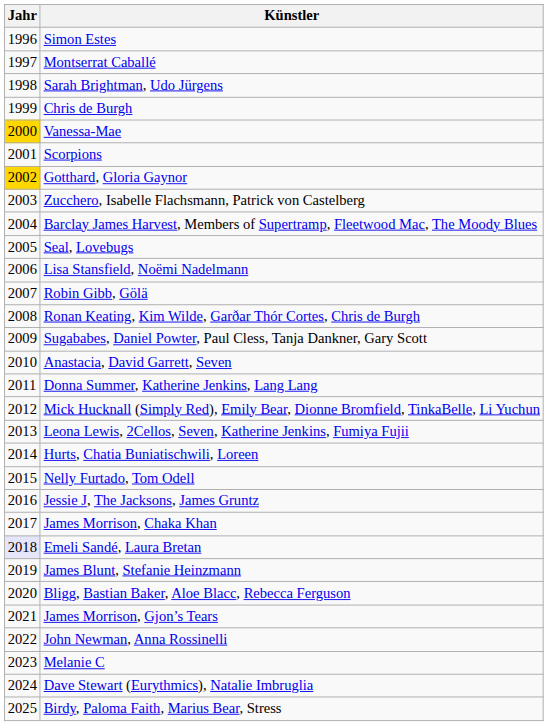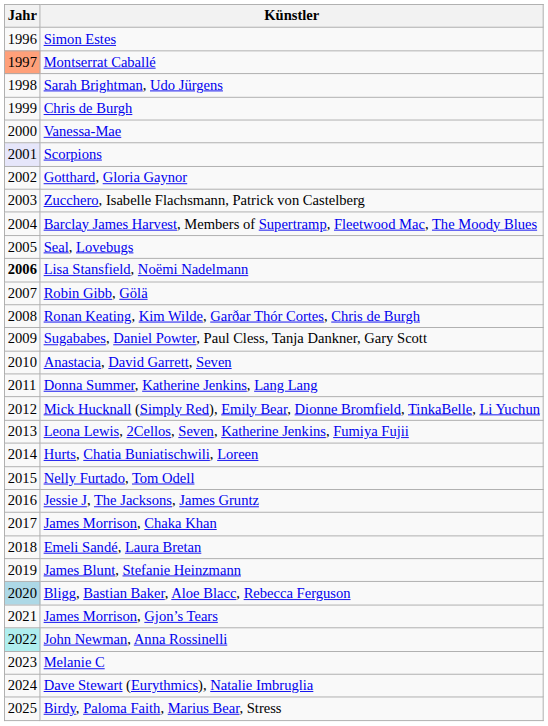(22, 62) no background -> (22, 62) lightsalmon background
(22, 131) gold background -> (22, 131) no background
(22, 154) no background -> (22, 154) lavender background
(22, 177) gold background -> (22, 177) no background
(22, 270) normal -> (22, 270) bold
(22, 547) lavender background -> (22, 547) no background
(22, 593) no background -> (22, 593) lightblue background
(22, 639) no background -> (22, 639) paleturquoise background
